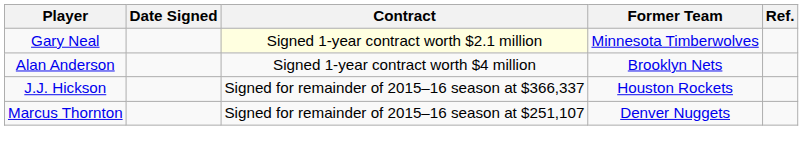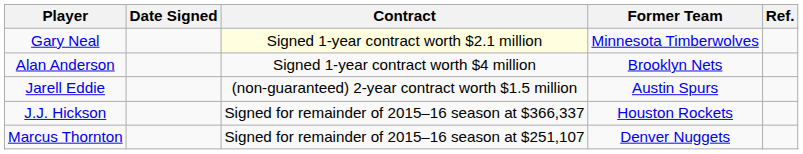+ row: (65, 88)
